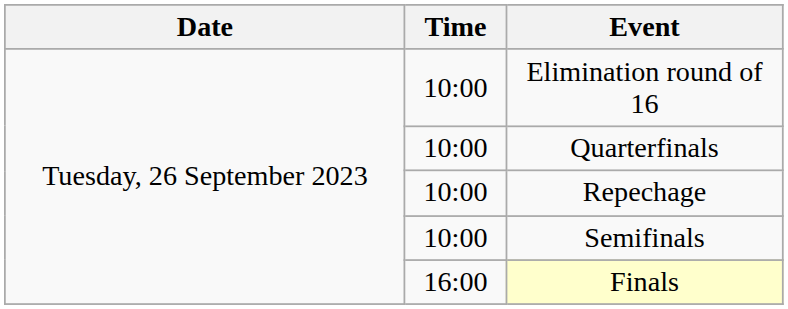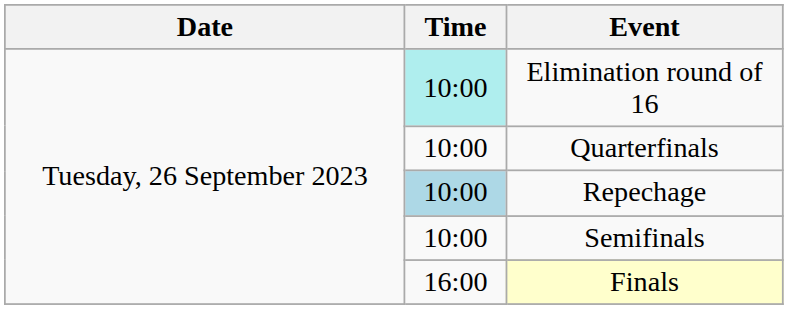(456, 87) no background -> (456, 87) paleturquoise background
(456, 192) no background -> (456, 192) lightblue background
